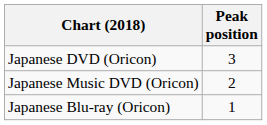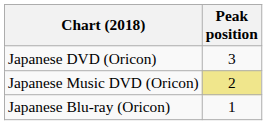(232, 82) no background -> (232, 82) khaki background
